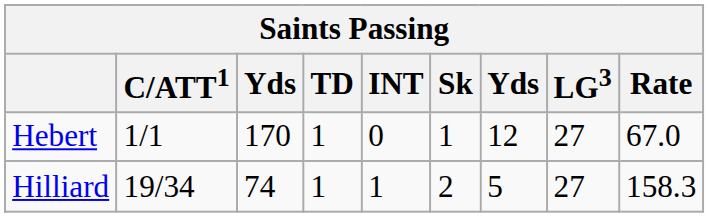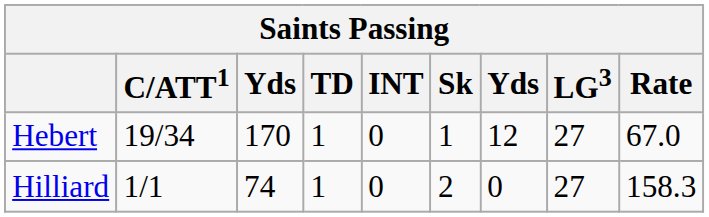(144, 136) 1/1 -> (159, 136) 19/34
(159, 186) 19/34 -> (144, 186) 1/1
(376, 186) 1 -> (376, 186) 0
(495, 186) 5 -> (495, 186) 0
